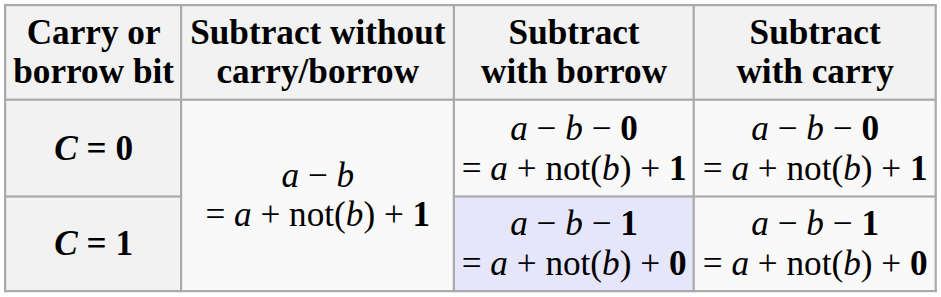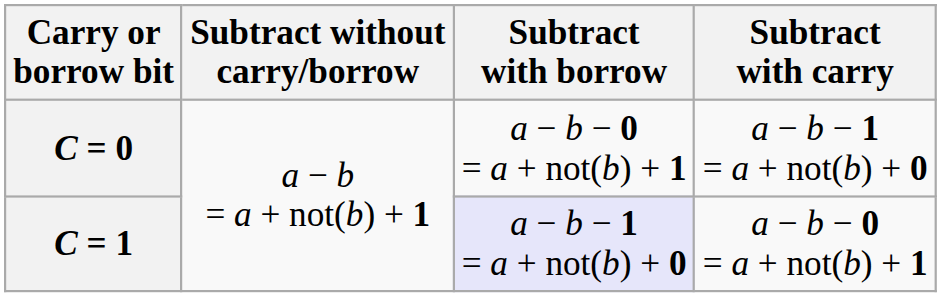(815, 147) a − b − 0 = a + not(b) + 1 -> (815, 147) a − b − 1 = a + not(b) + 0
(815, 243) a − b − 1 = a + not(b) + 0 -> (815, 243) a − b − 0 = a + not(b) + 1
